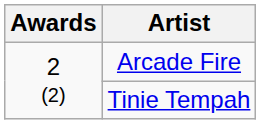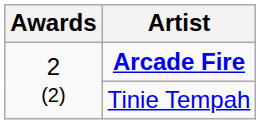(179, 61) normal -> (179, 61) bold
